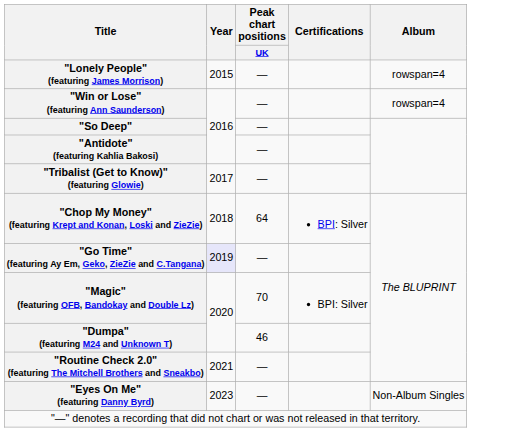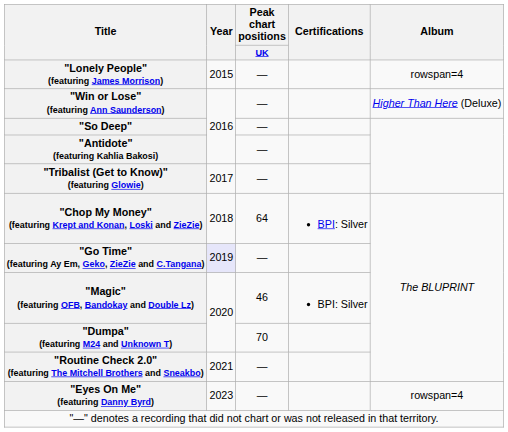(418, 103) rowspan=4 -> (437, 103) Higher Than Here (Deluxe)
(262, 298) 70 -> (262, 298) 46
(262, 337) 46 -> (262, 337) 70
(418, 395) Non-Album Singles -> (437, 395) rowspan=4
